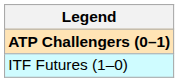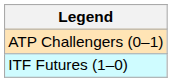(89, 41) bold -> (86, 41) normal
